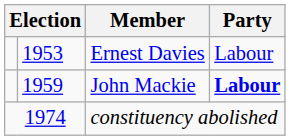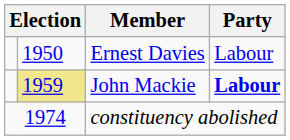(43, 53) 1953 -> (43, 53) 1950
(43, 85) no background -> (43, 85) khaki background
